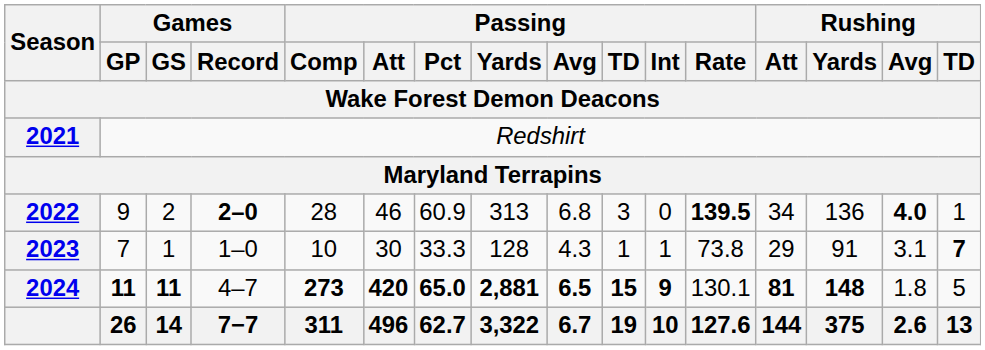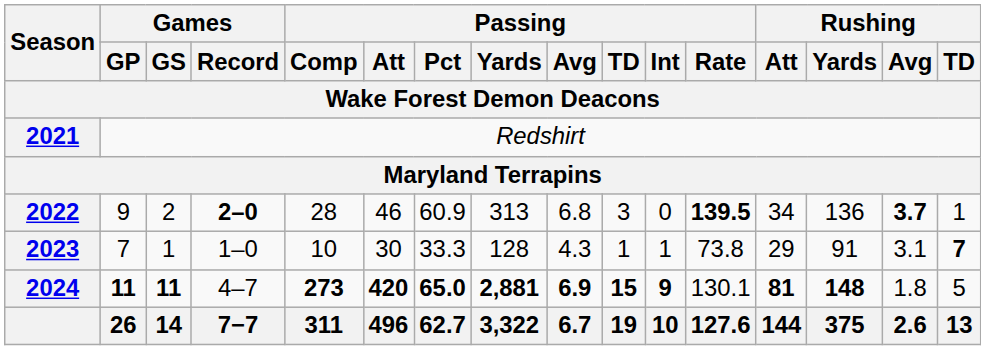(910, 212) 4.0 -> (910, 212) 3.7
(575, 288) 6.5 -> (575, 288) 6.9
